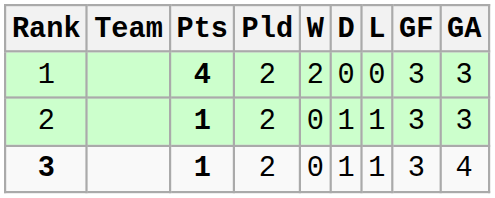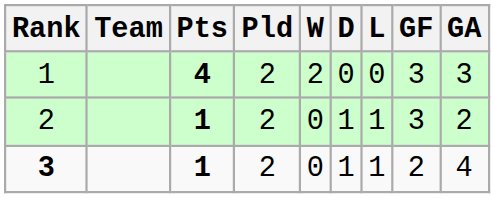(464, 122) 3 -> (464, 122) 2
(416, 168) 3 -> (416, 168) 2
